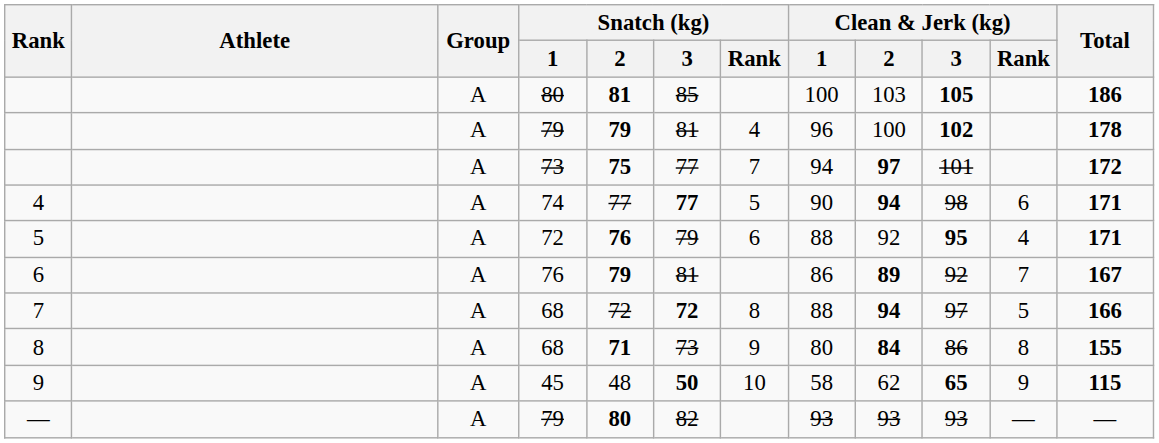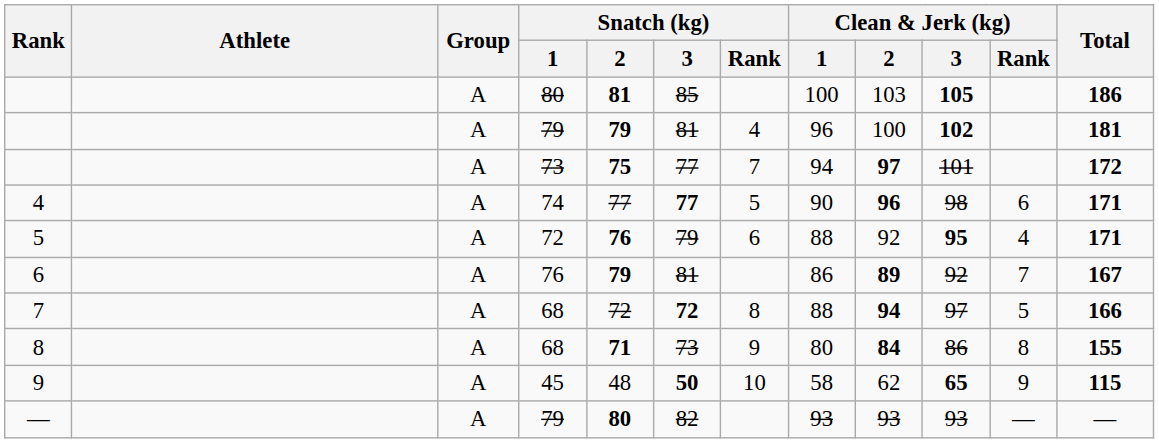(1105, 130) 178 -> (1105, 130) 181
(889, 202) 94 -> (889, 202) 96
